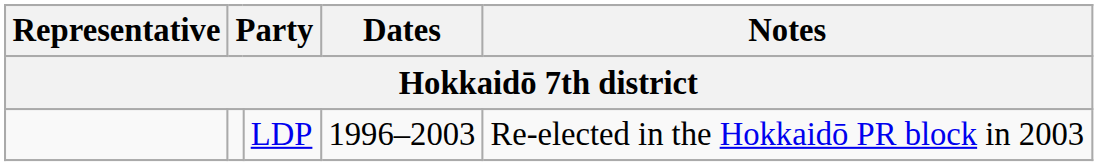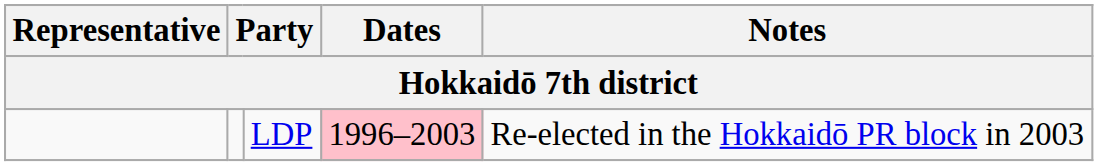(402, 133) no background -> (402, 133) pink background
